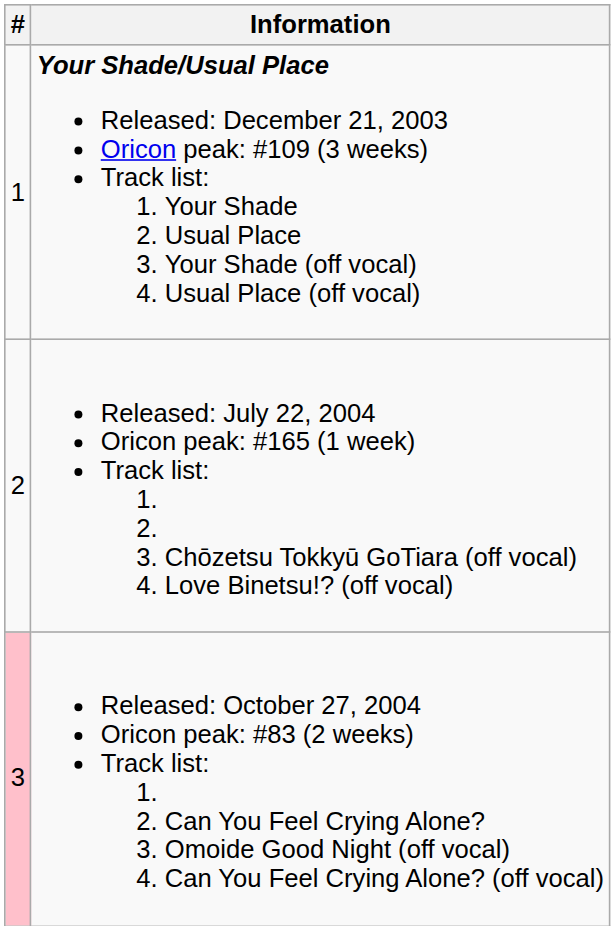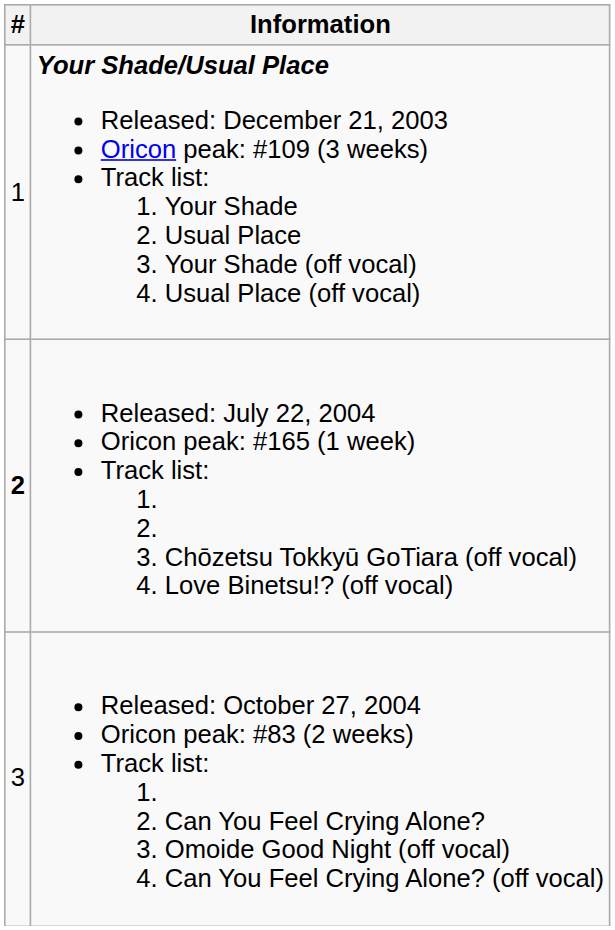(18, 485) normal -> (18, 485) bold
(18, 778) pink background -> (18, 778) no background
